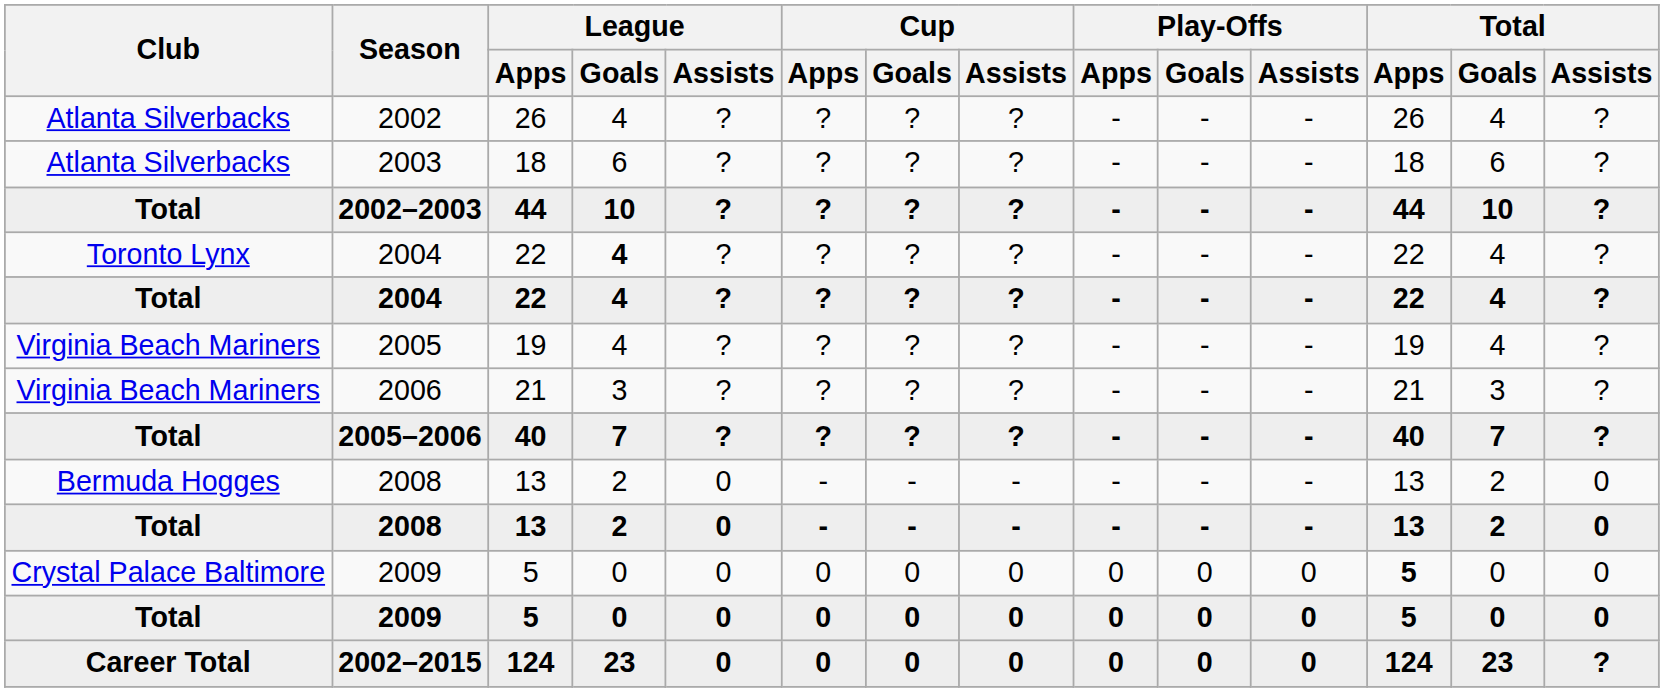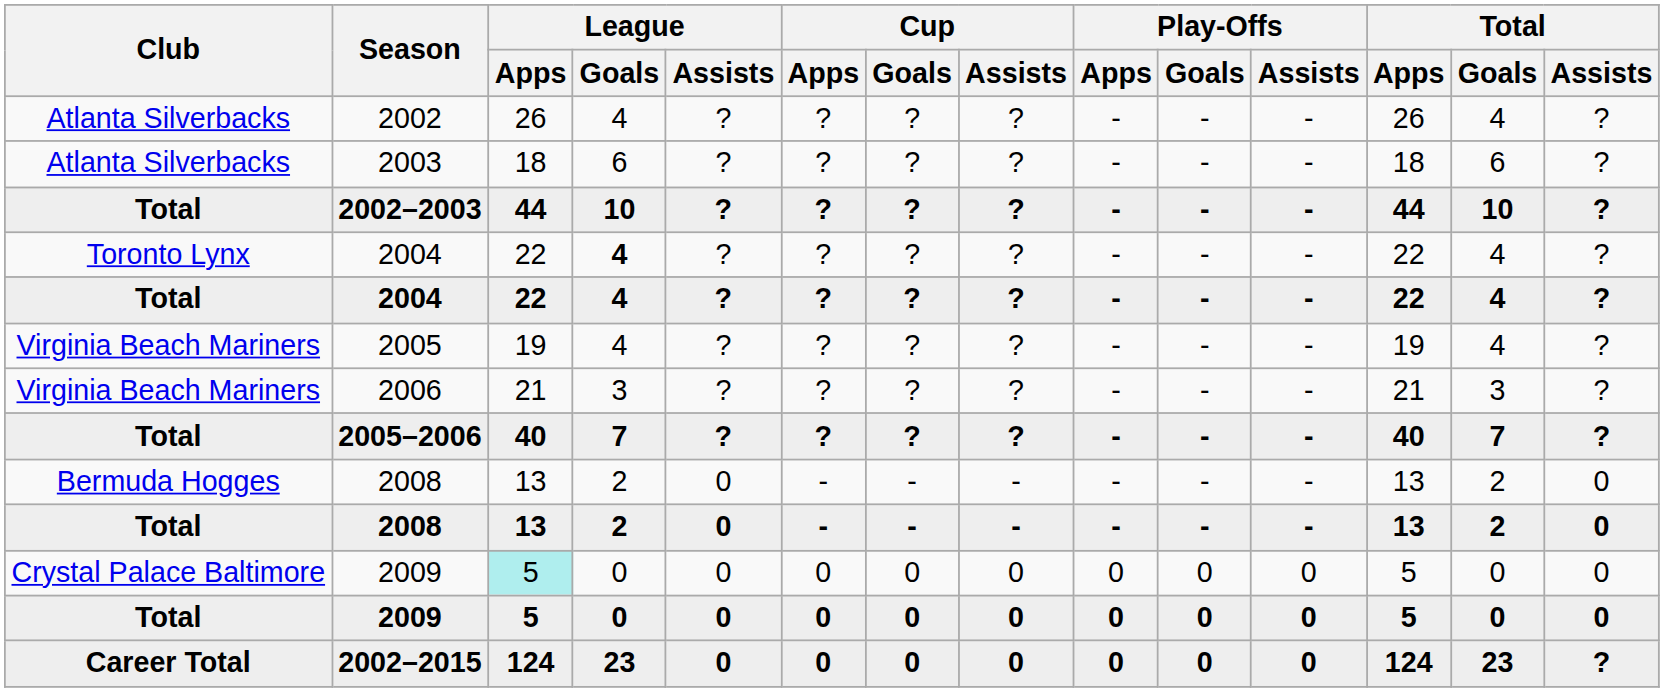(531, 572) no background -> (531, 572) paleturquoise background
(1409, 572) bold -> (1409, 572) normal
